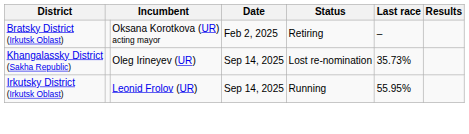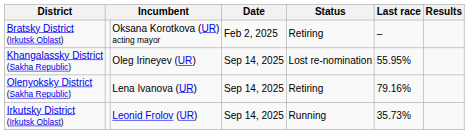(394, 61) 35.73% -> (394, 61) 55.95%
+ row: (49, 88)
(394, 88) 55.95% -> (394, 116) 35.73%
